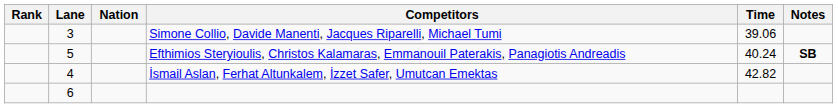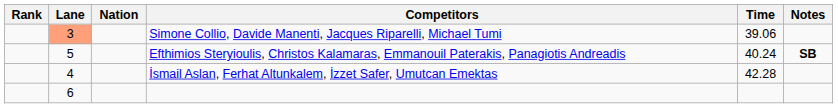(70, 34) no background -> (70, 34) lightsalmon background
(760, 74) 42.82 -> (760, 74) 42.28
